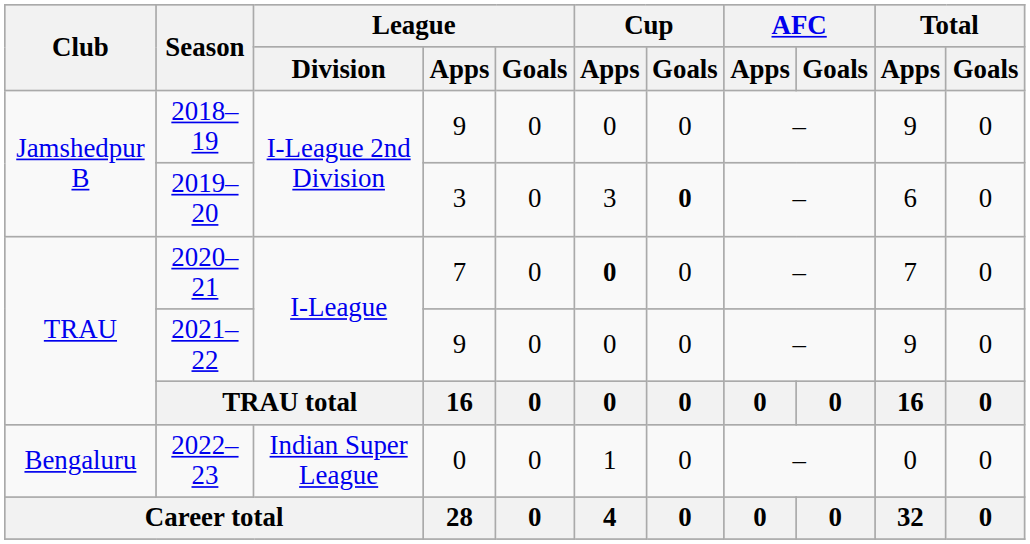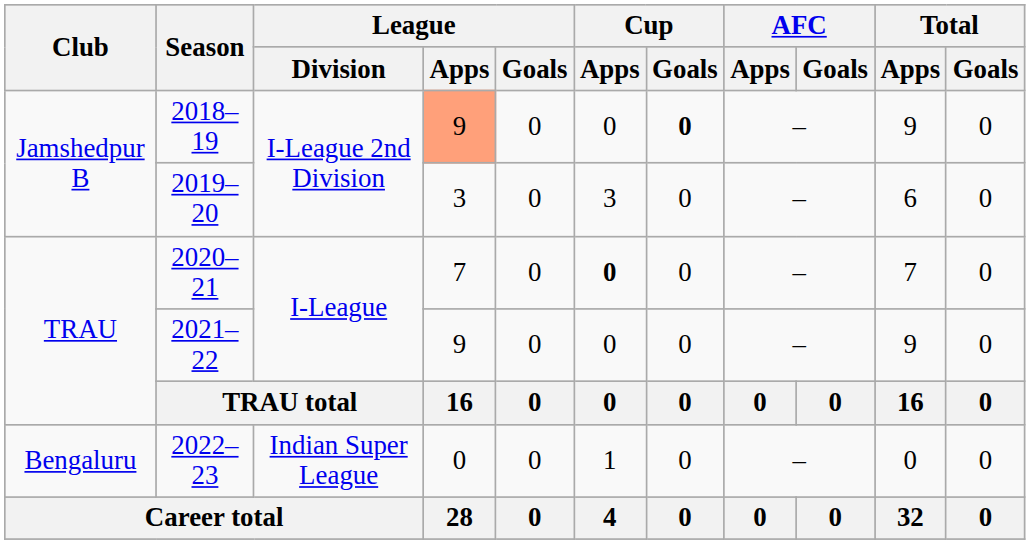(459, 126) no background -> (459, 126) lightsalmon background
(685, 126) normal -> (685, 126) bold
(685, 199) bold -> (685, 199) normal
